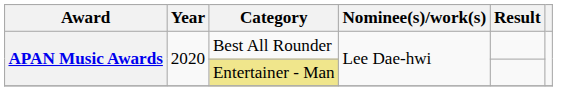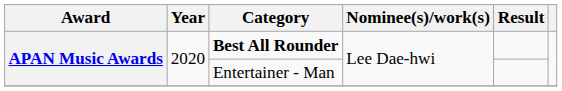(272, 45) normal -> (276, 45) bold
(274, 72) khaki background -> (274, 72) no background
